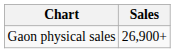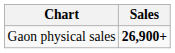(144, 36) normal -> (144, 36) bold
